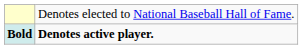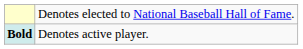(96, 34) bold -> (93, 34) normal
